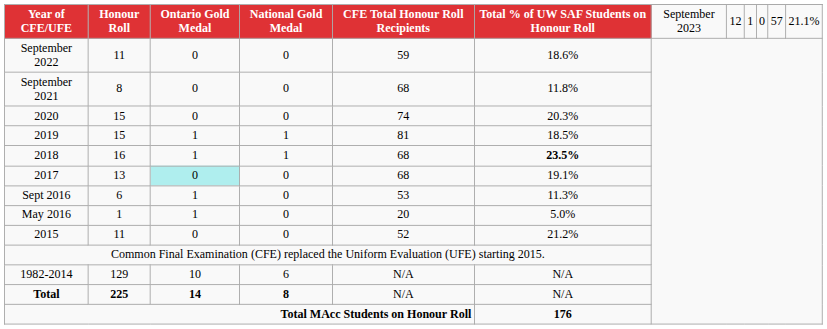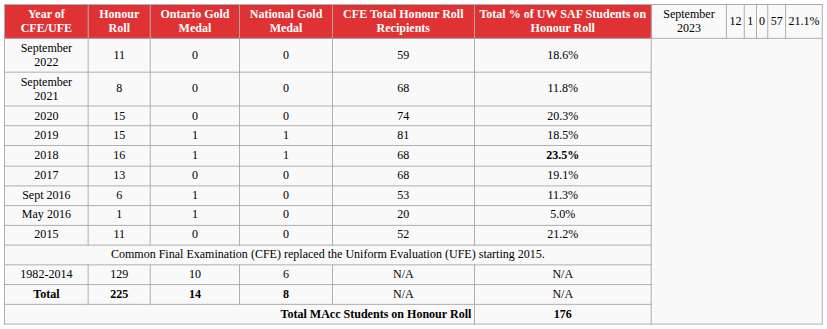(195, 175) paleturquoise background -> (195, 175) no background
